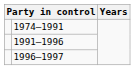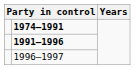(39, 27) normal -> (39, 27) bold
(39, 42) normal -> (39, 42) bold
